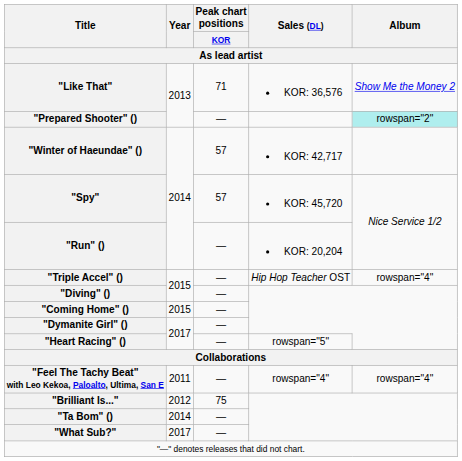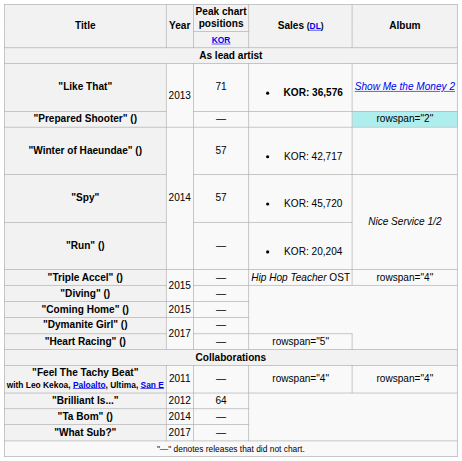(301, 93) normal -> (301, 93) bold
(221, 400) 75 -> (221, 400) 64
